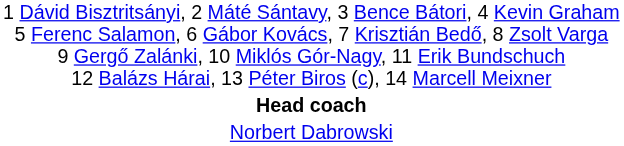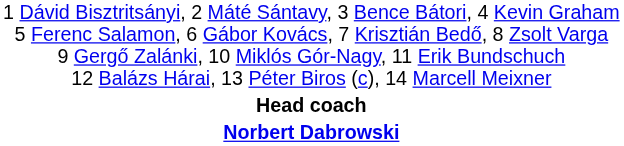(311, 133) normal -> (311, 133) bold
